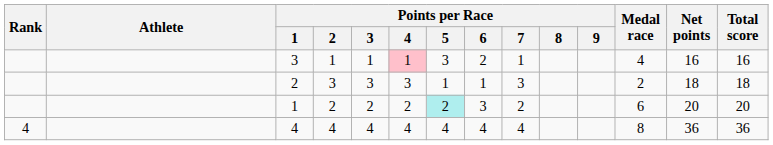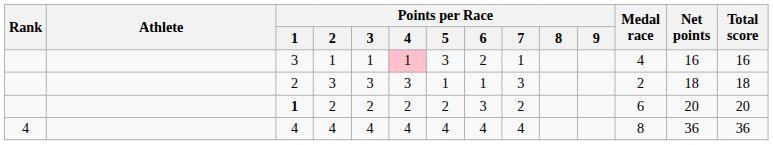(295, 106) normal -> (295, 106) bold
(445, 106) paleturquoise background -> (445, 106) no background
